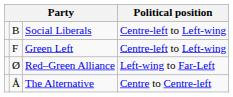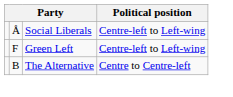(16, 30) B -> (16, 30) Å
- row: (70, 65)
(16, 83) Å -> (16, 65) B
